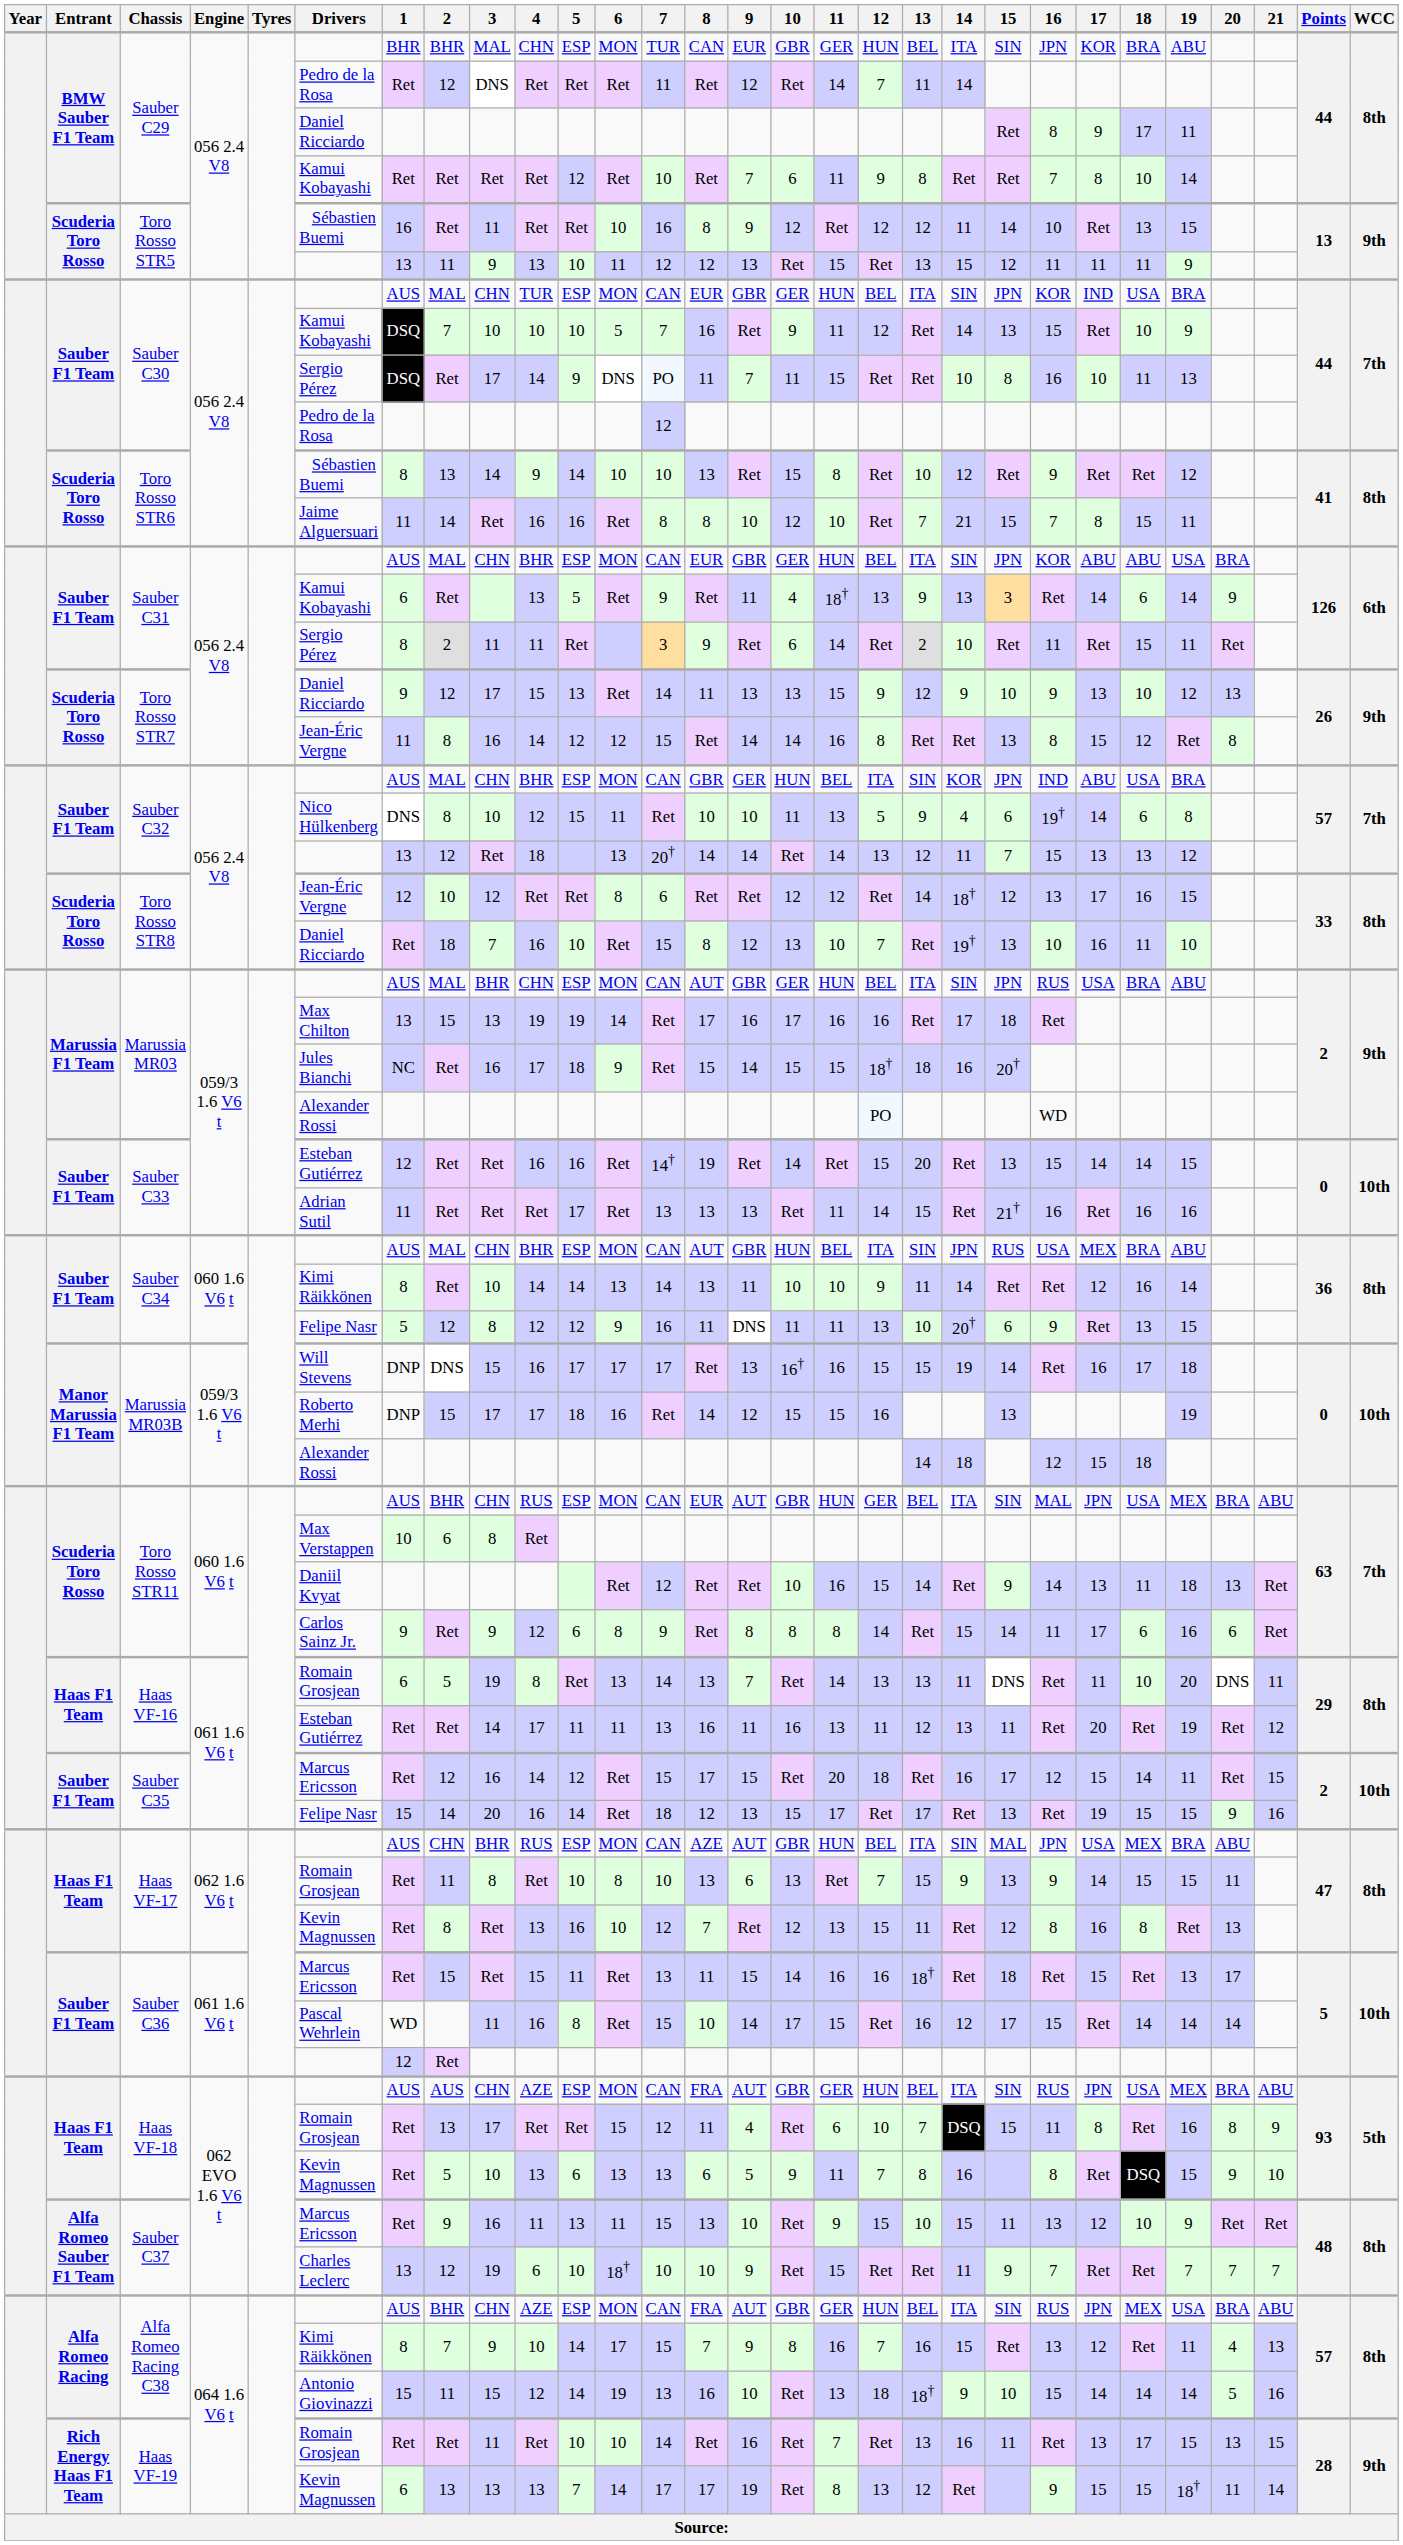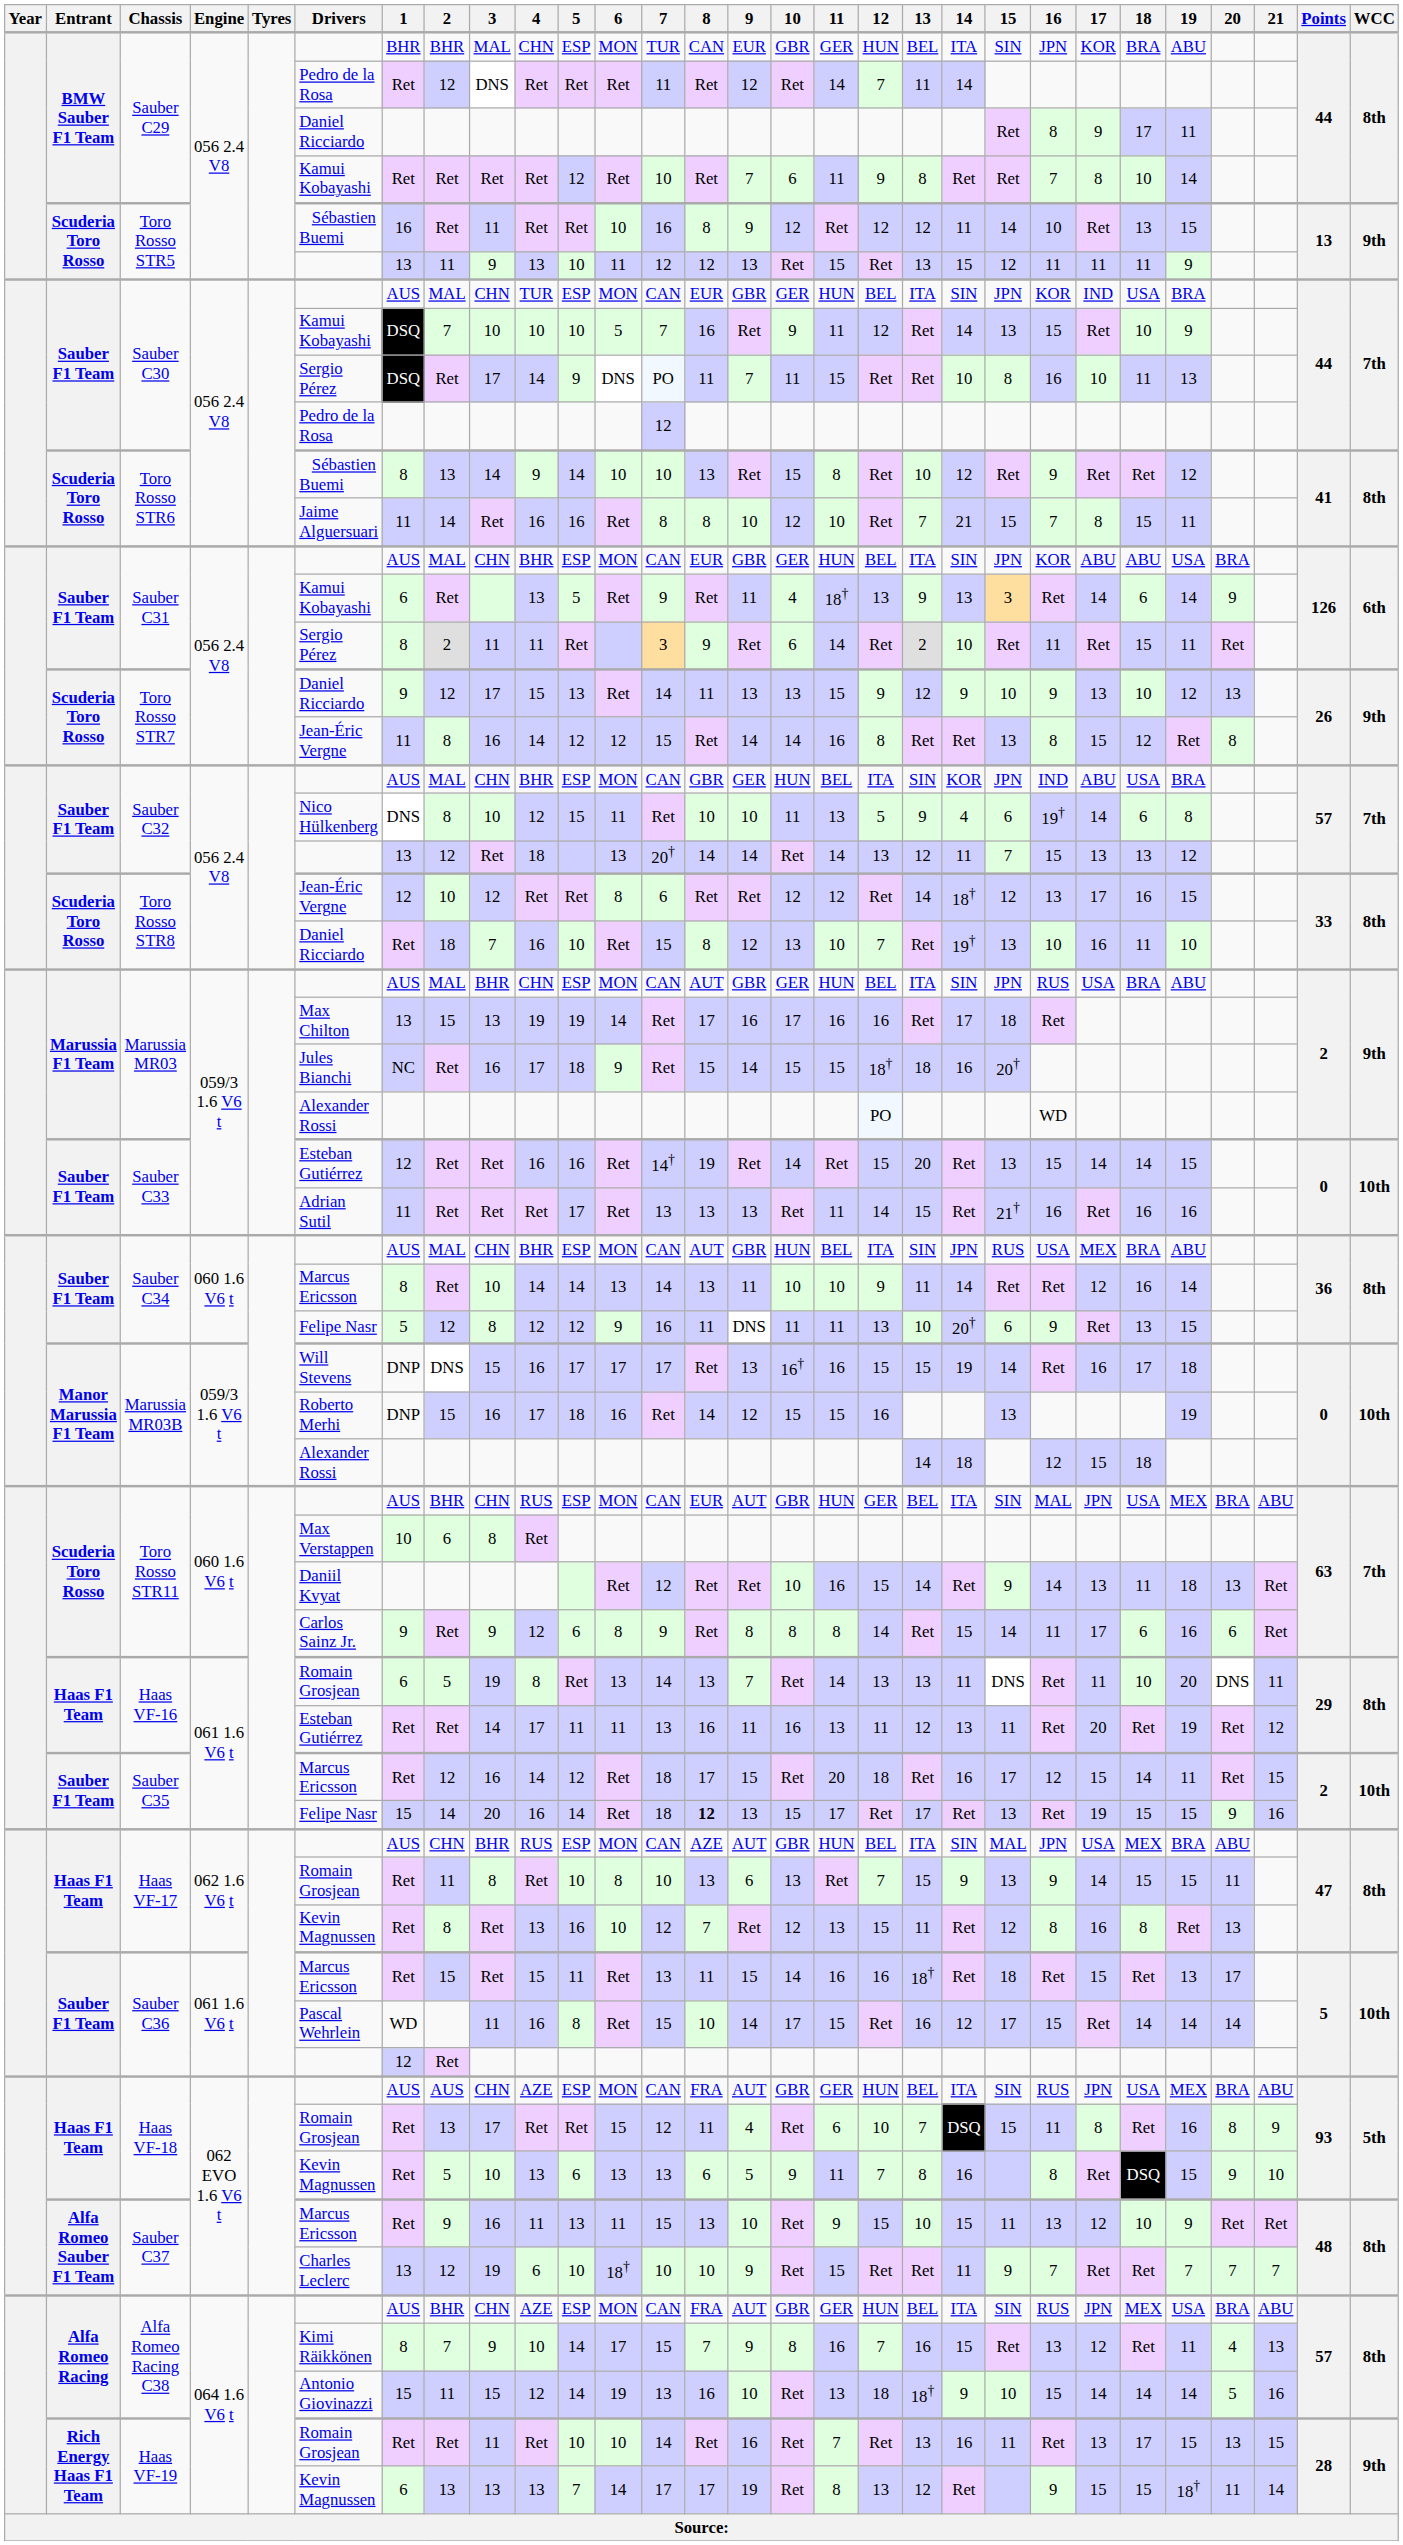(336, 1286) Kimi Räikkönen -> (328, 1286) Marcus Ericsson
(492, 1414) 17 -> (492, 1414) 16
(663, 1776) 15 -> (663, 1776) 18
(706, 1814) normal -> (706, 1814) bold
